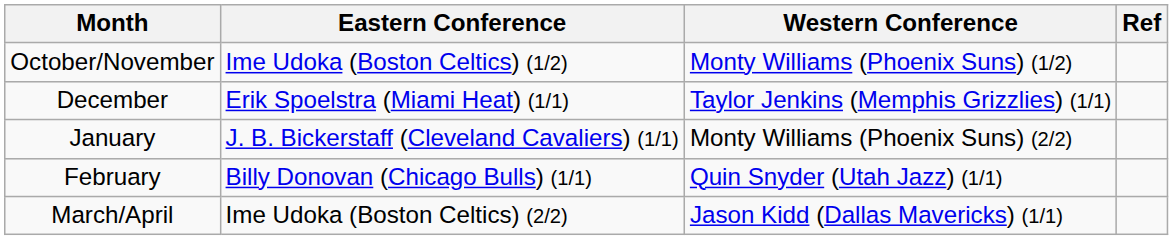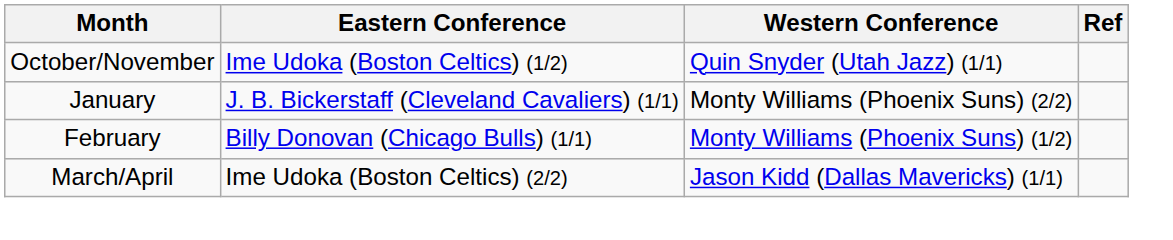(881, 61) Monty Williams (Phoenix Suns) (1/2) -> (846, 61) Quin Snyder (Utah Jazz) (1/1)
- row: (112, 100)
(846, 176) Quin Snyder (Utah Jazz) (1/1) -> (881, 138) Monty Williams (Phoenix Suns) (1/2)
